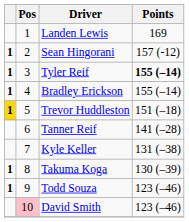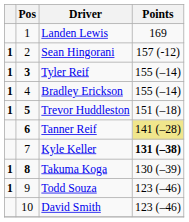(27, 72) normal -> (27, 72) bold
(158, 72) bold -> (158, 72) normal
(10, 110) gold background -> (10, 110) no background
(27, 110) normal -> (27, 110) bold
(27, 130) normal -> (27, 130) bold
(158, 130) no background -> (158, 130) khaki background
(158, 149) normal -> (158, 149) bold
(27, 168) normal -> (27, 168) bold
(27, 207) pink background -> (27, 207) no background
